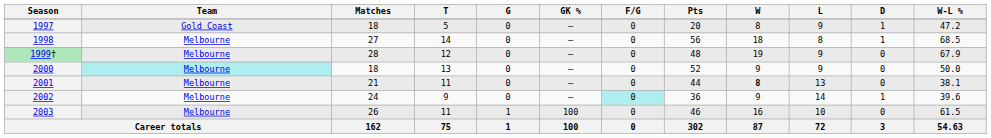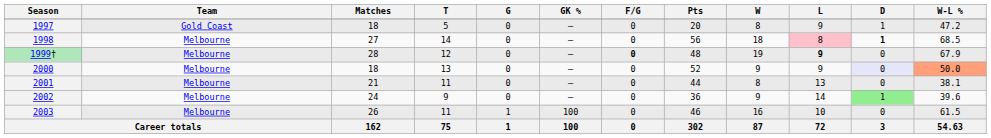(820, 40) no background -> (820, 40) pink background
(883, 40) normal -> (883, 40) bold
(633, 54) normal -> (633, 54) bold
(820, 54) normal -> (820, 54) bold
(207, 69) paleturquoise background -> (207, 69) no background
(883, 69) no background -> (883, 69) lavender background
(950, 69) no background -> (950, 69) lightsalmon background
(758, 83) bold -> (758, 83) normal
(633, 97) paleturquoise background -> (633, 97) no background
(883, 97) no background -> (883, 97) lightgreen background
